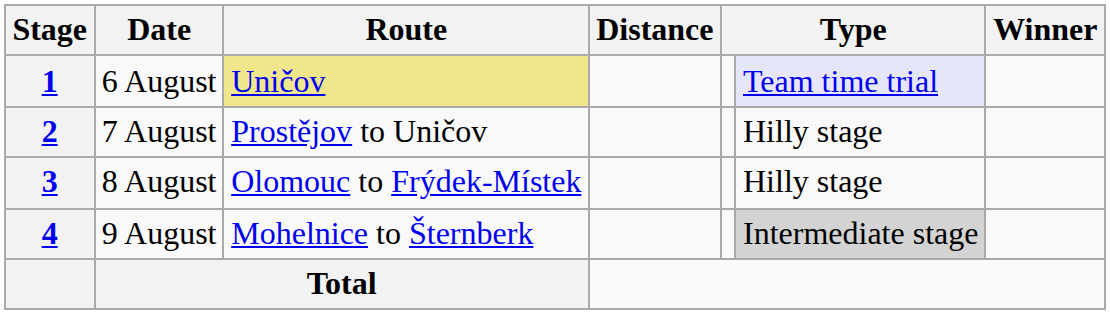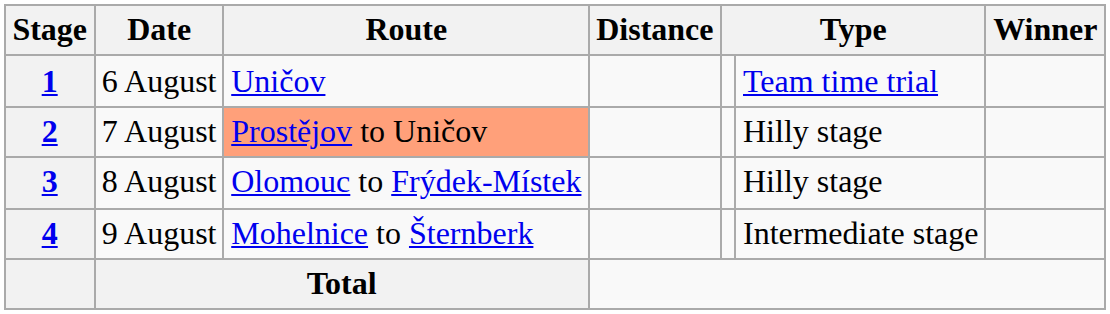(278, 80) khaki background -> (278, 80) no background
(841, 80) lavender background -> (841, 80) no background
(359, 131) no background -> (359, 131) lightsalmon background
(861, 232) lightgrey background -> (861, 232) no background
